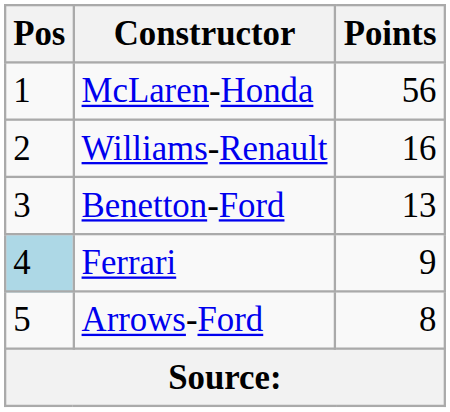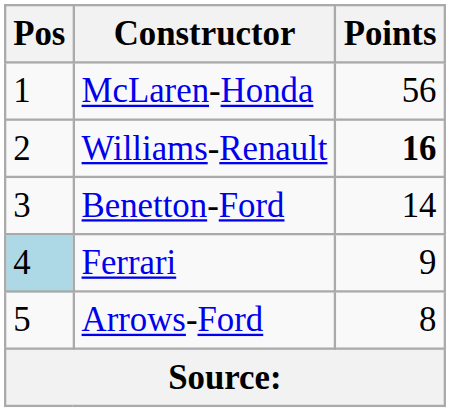(419, 148) normal -> (419, 148) bold
(419, 205) 13 -> (419, 205) 14
